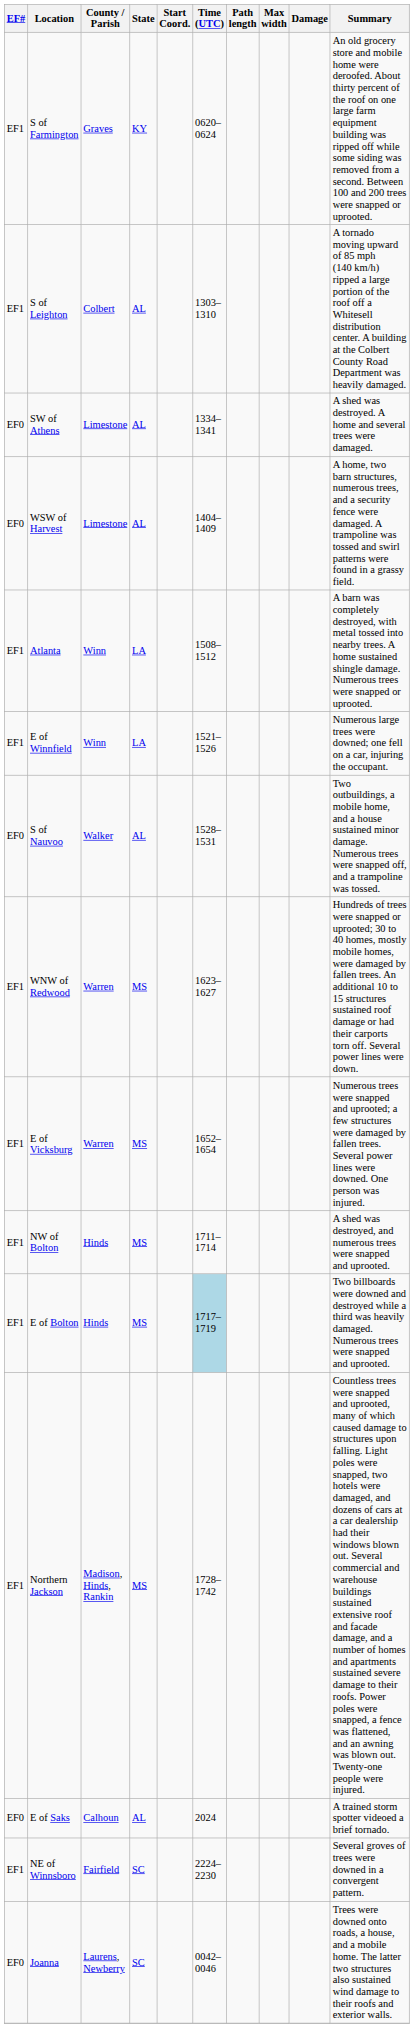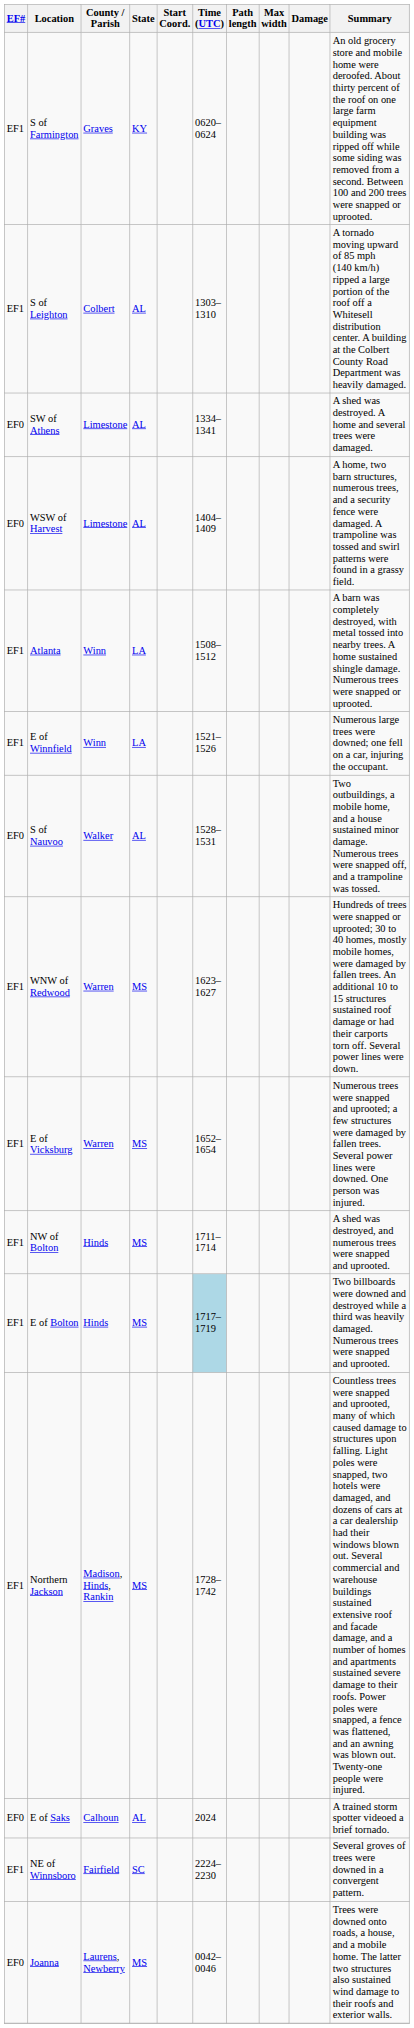(138, 1962) SC -> (140, 1962) MS
